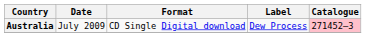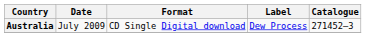(332, 26) pink background -> (332, 26) no background
